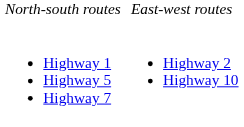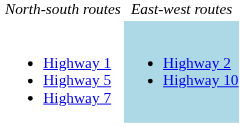(182, 72) no background -> (182, 72) lightblue background
